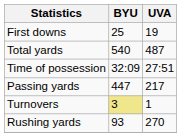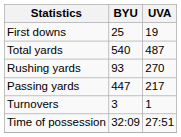rows swapped: (44, 123) <-> (56, 68)
(114, 104) khaki background -> (114, 104) no background
